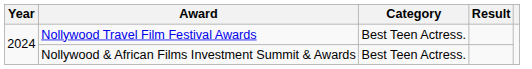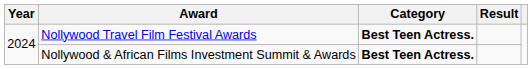(414, 34) normal -> (418, 34) bold
(414, 54) normal -> (418, 54) bold
